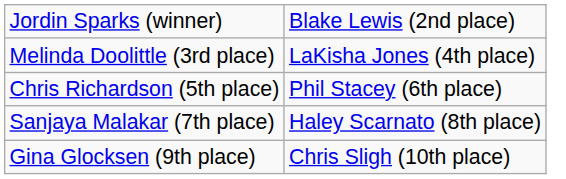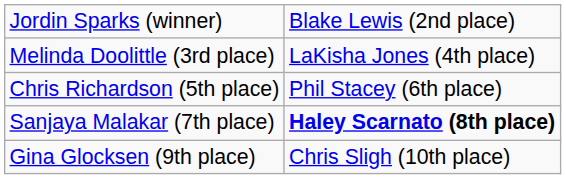(415, 122) normal -> (422, 122) bold
